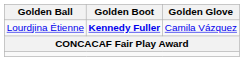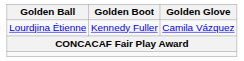(124, 28) bold -> (124, 28) normal
